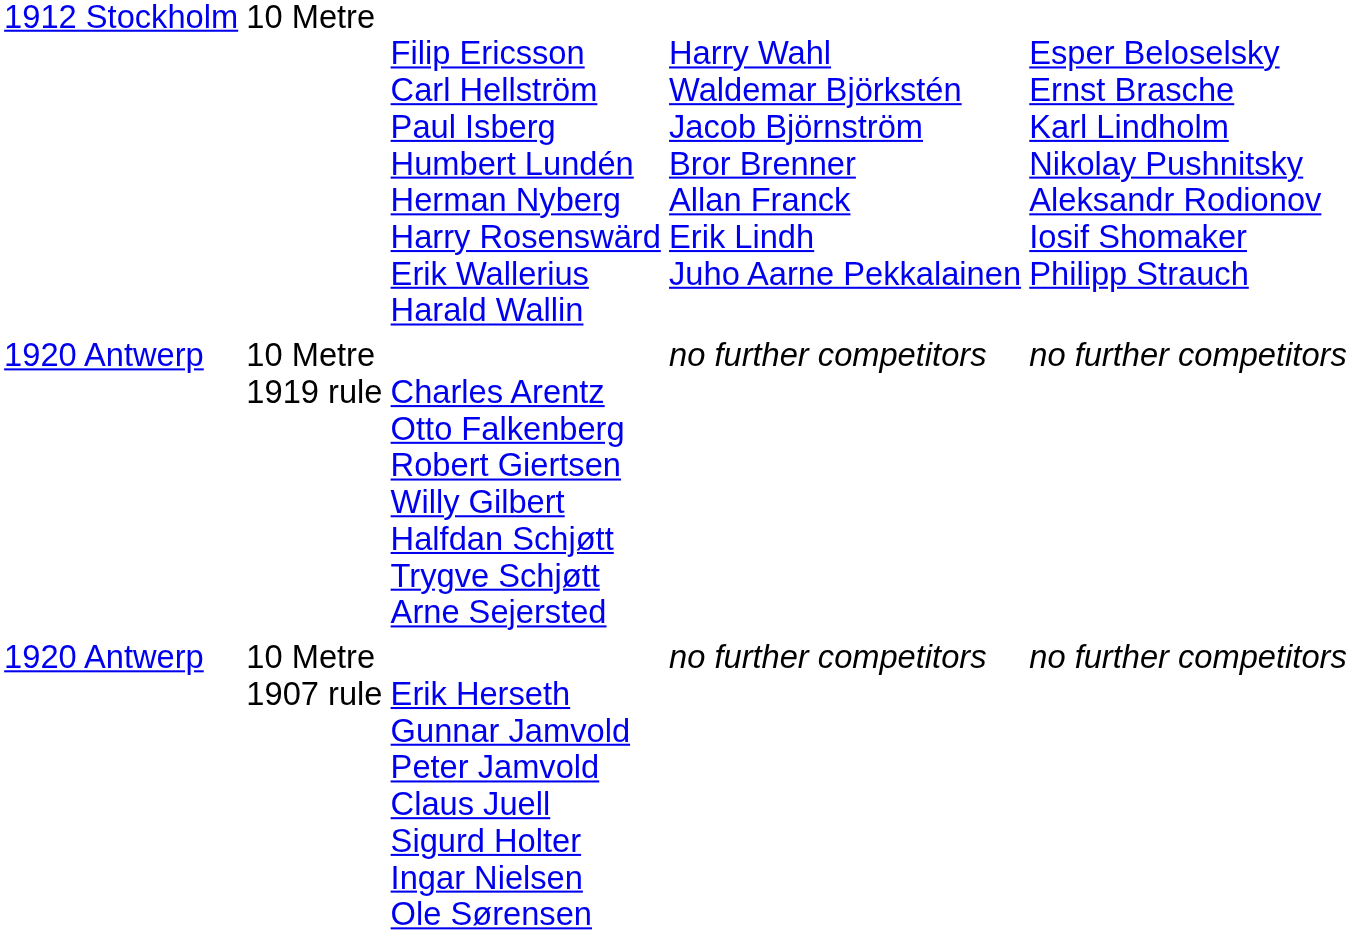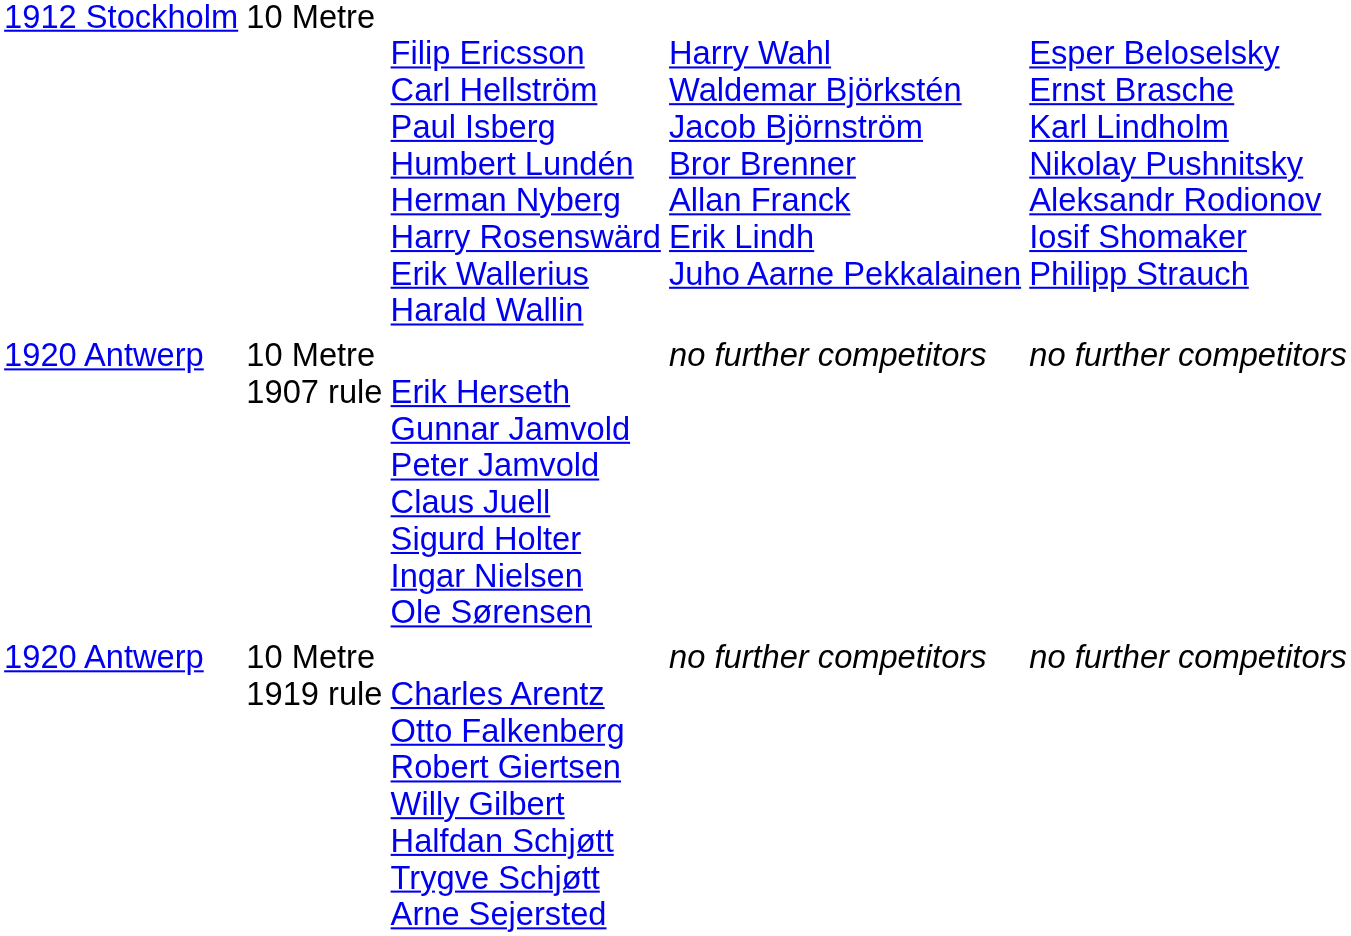rows swapped: (314, 675) <-> (314, 373)
